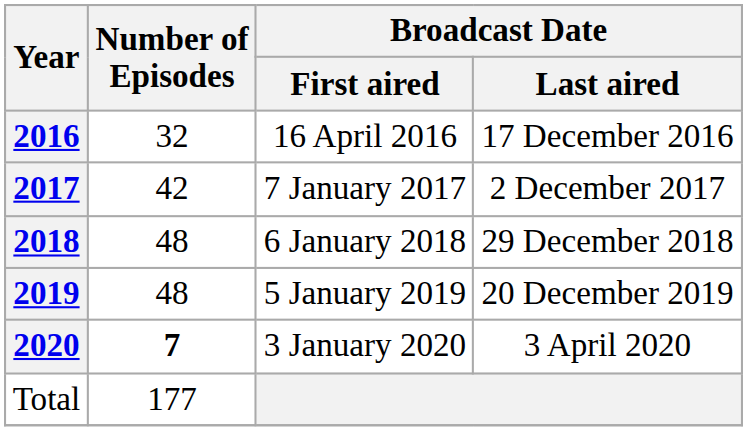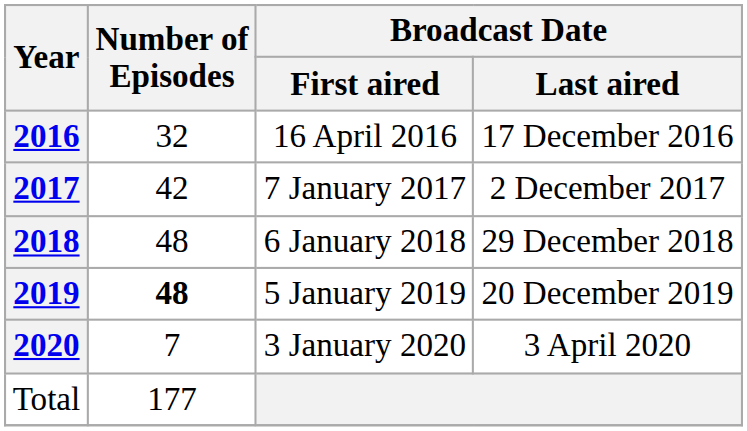(172, 293) normal -> (172, 293) bold
(172, 345) bold -> (172, 345) normal
